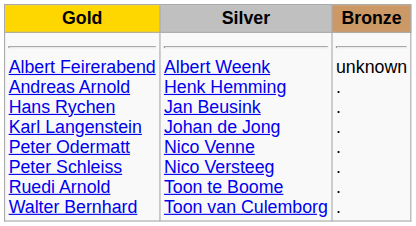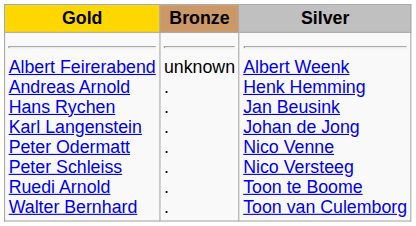columns swapped: (246, 18) <-> (372, 18)
